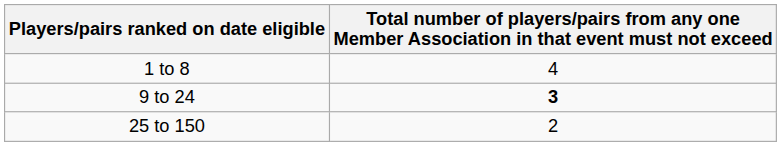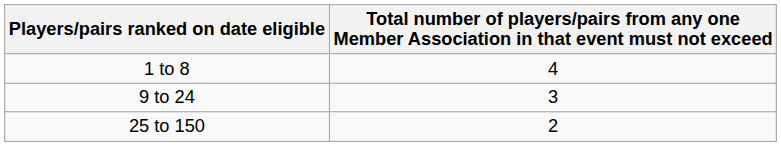(553, 97) bold -> (553, 97) normal
